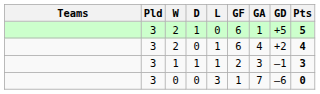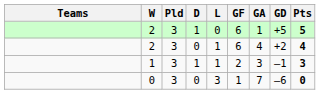columns swapped: (153, 13) <-> (176, 13)
